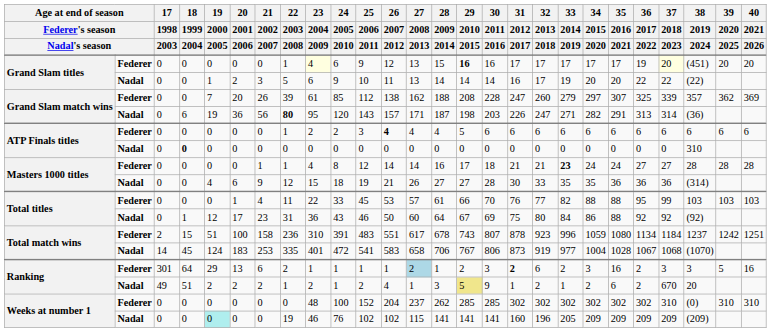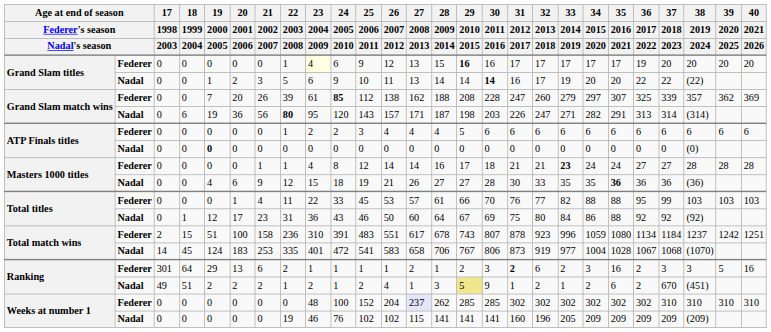(666, 64) lightyellow background -> (666, 64) no background
(697, 64) (451) -> (692, 64) 20
(490, 81) normal -> (490, 81) bold
(338, 98) normal -> (338, 98) bold
(695, 115) (36) -> (697, 115) (314)
(386, 132) bold -> (386, 132) normal
(184, 149) bold -> (184, 149) normal
(210, 149) normal -> (210, 149) bold
(694, 149) 310 -> (692, 149) (0)
(616, 183) normal -> (616, 183) bold
(697, 183) (314) -> (695, 183) (36)
(411, 269) lightblue background -> (411, 269) no background
(692, 285) 20 -> (697, 285) (451)
(417, 302) no background -> (417, 302) lavender background
(692, 302) (0) -> (694, 302) 310
(210, 319) paleturquoise background -> (210, 319) no background
